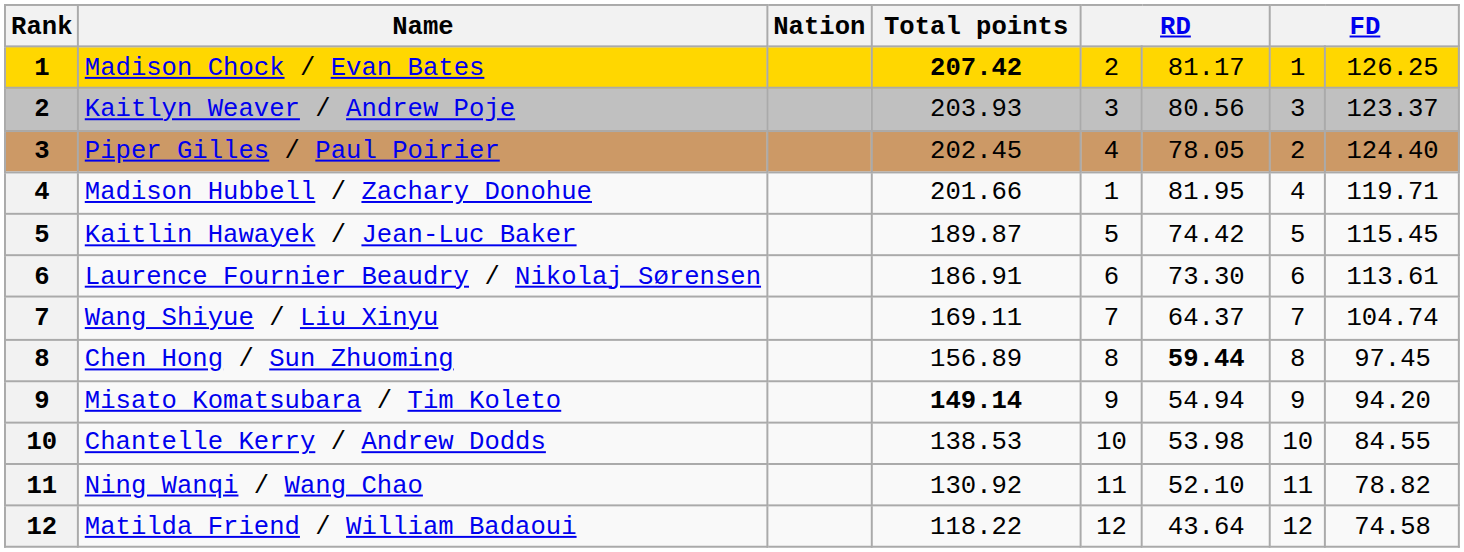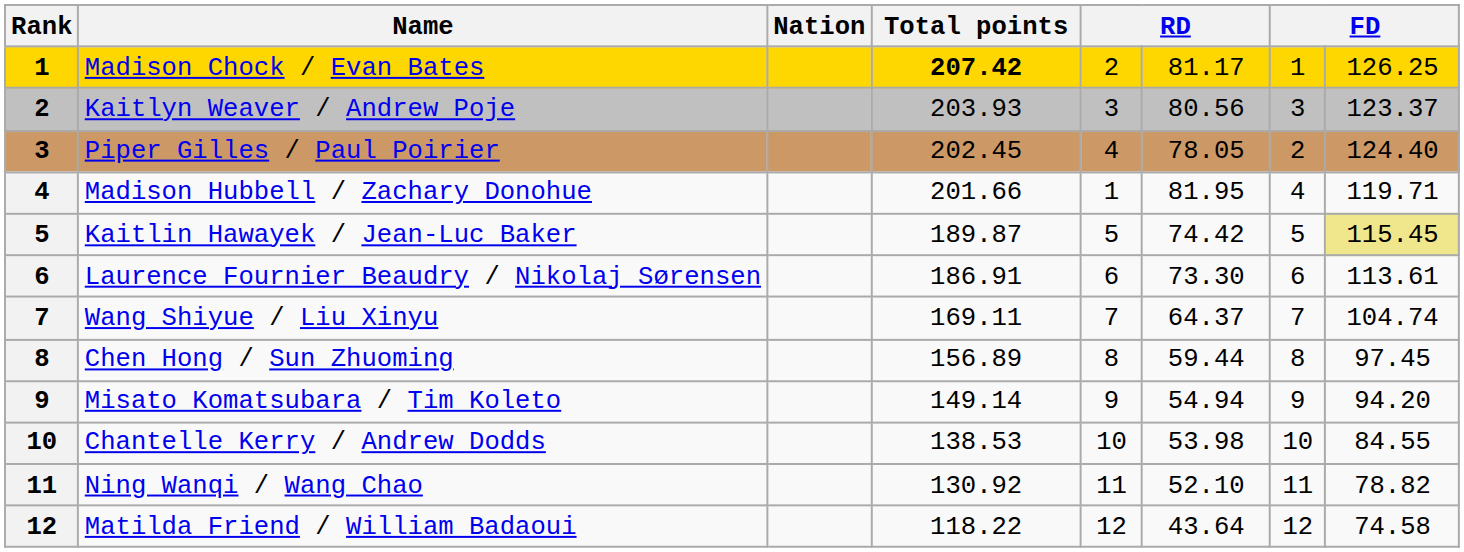(1393, 235) no background -> (1393, 235) khaki background
(1206, 360) bold -> (1206, 360) normal
(976, 402) bold -> (976, 402) normal
